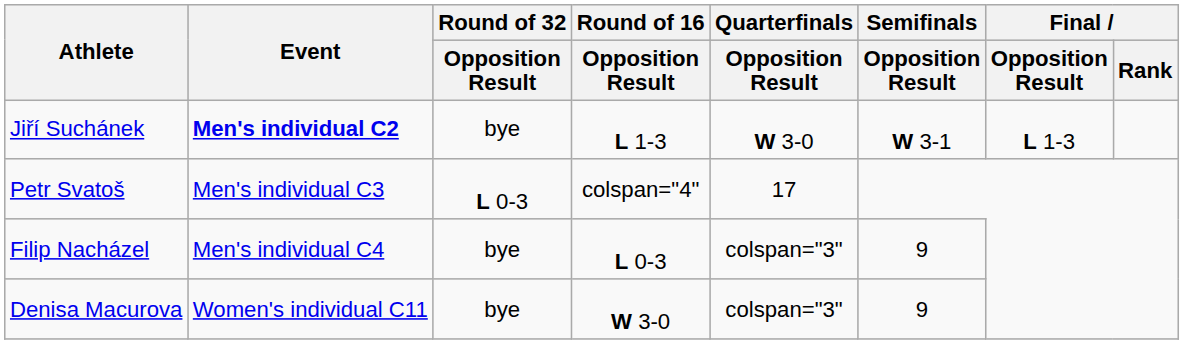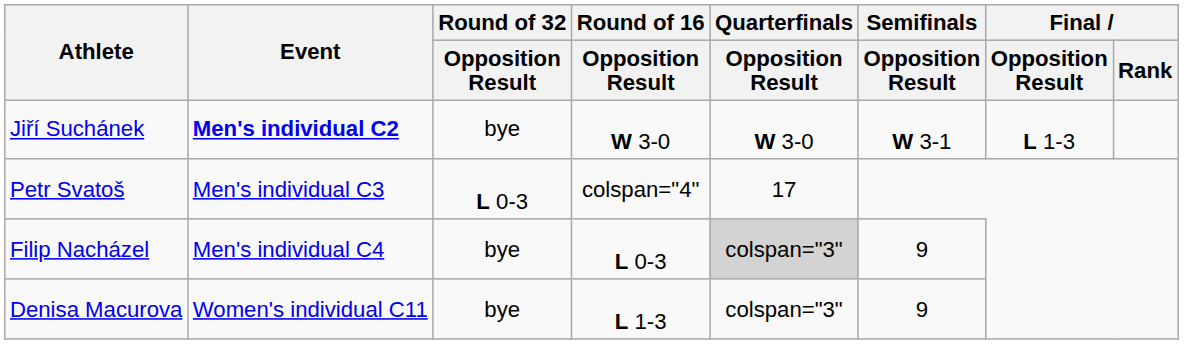(641, 142) L 1-3 -> (641, 142) W 3-0
(784, 249) no background -> (784, 249) lightgrey background
(641, 321) W 3-0 -> (641, 321) L 1-3
